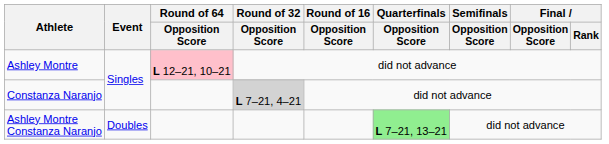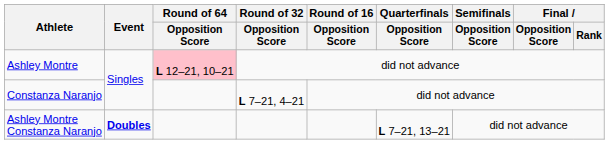(268, 101) lightgrey background -> (271, 101) no background
(127, 125) normal -> (129, 125) bold
(411, 131) lightgreen background -> (414, 131) no background
